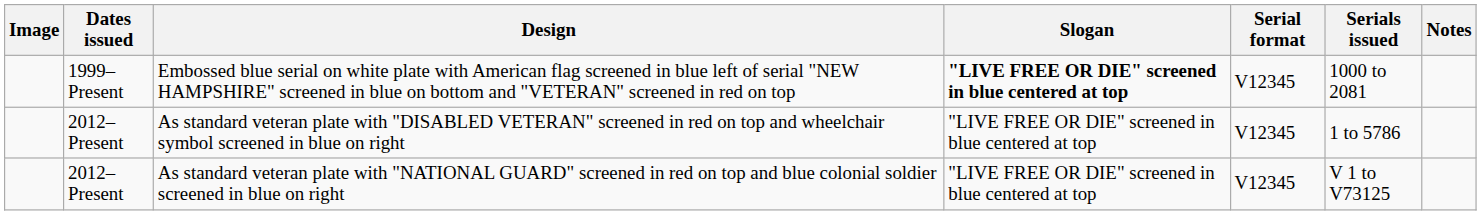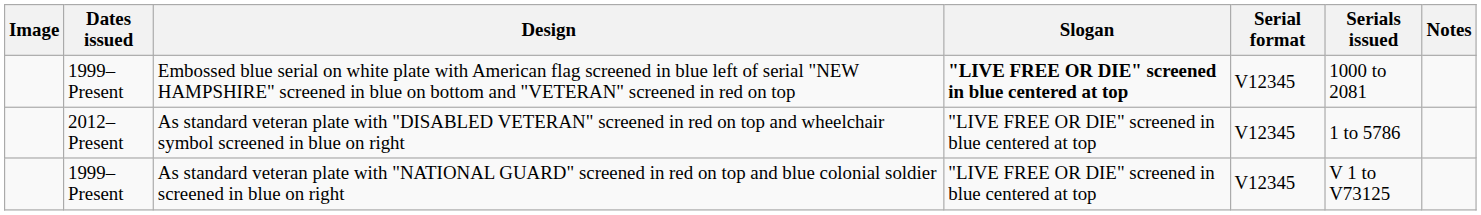(96, 183) 2012–Present -> (96, 183) 1999–Present
